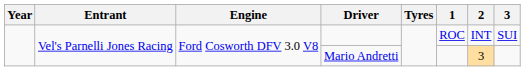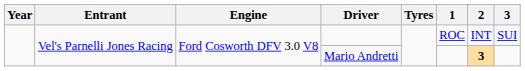(481, 56) normal -> (481, 56) bold
